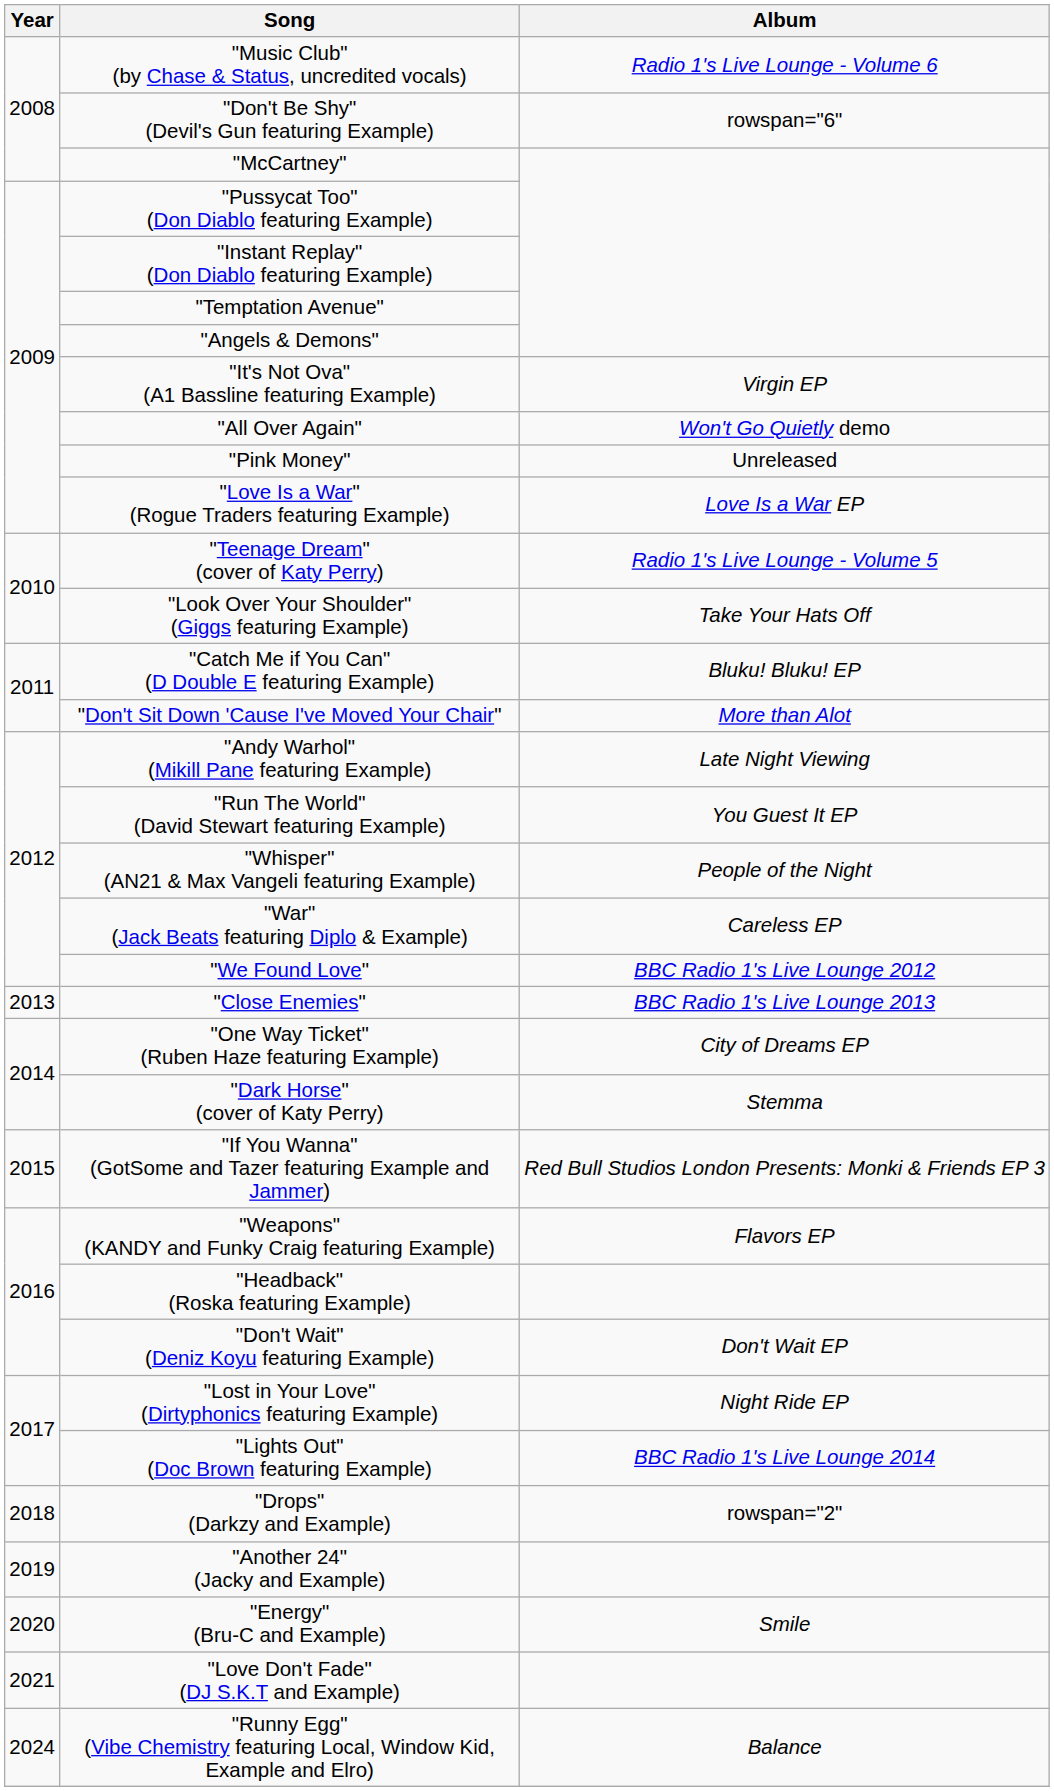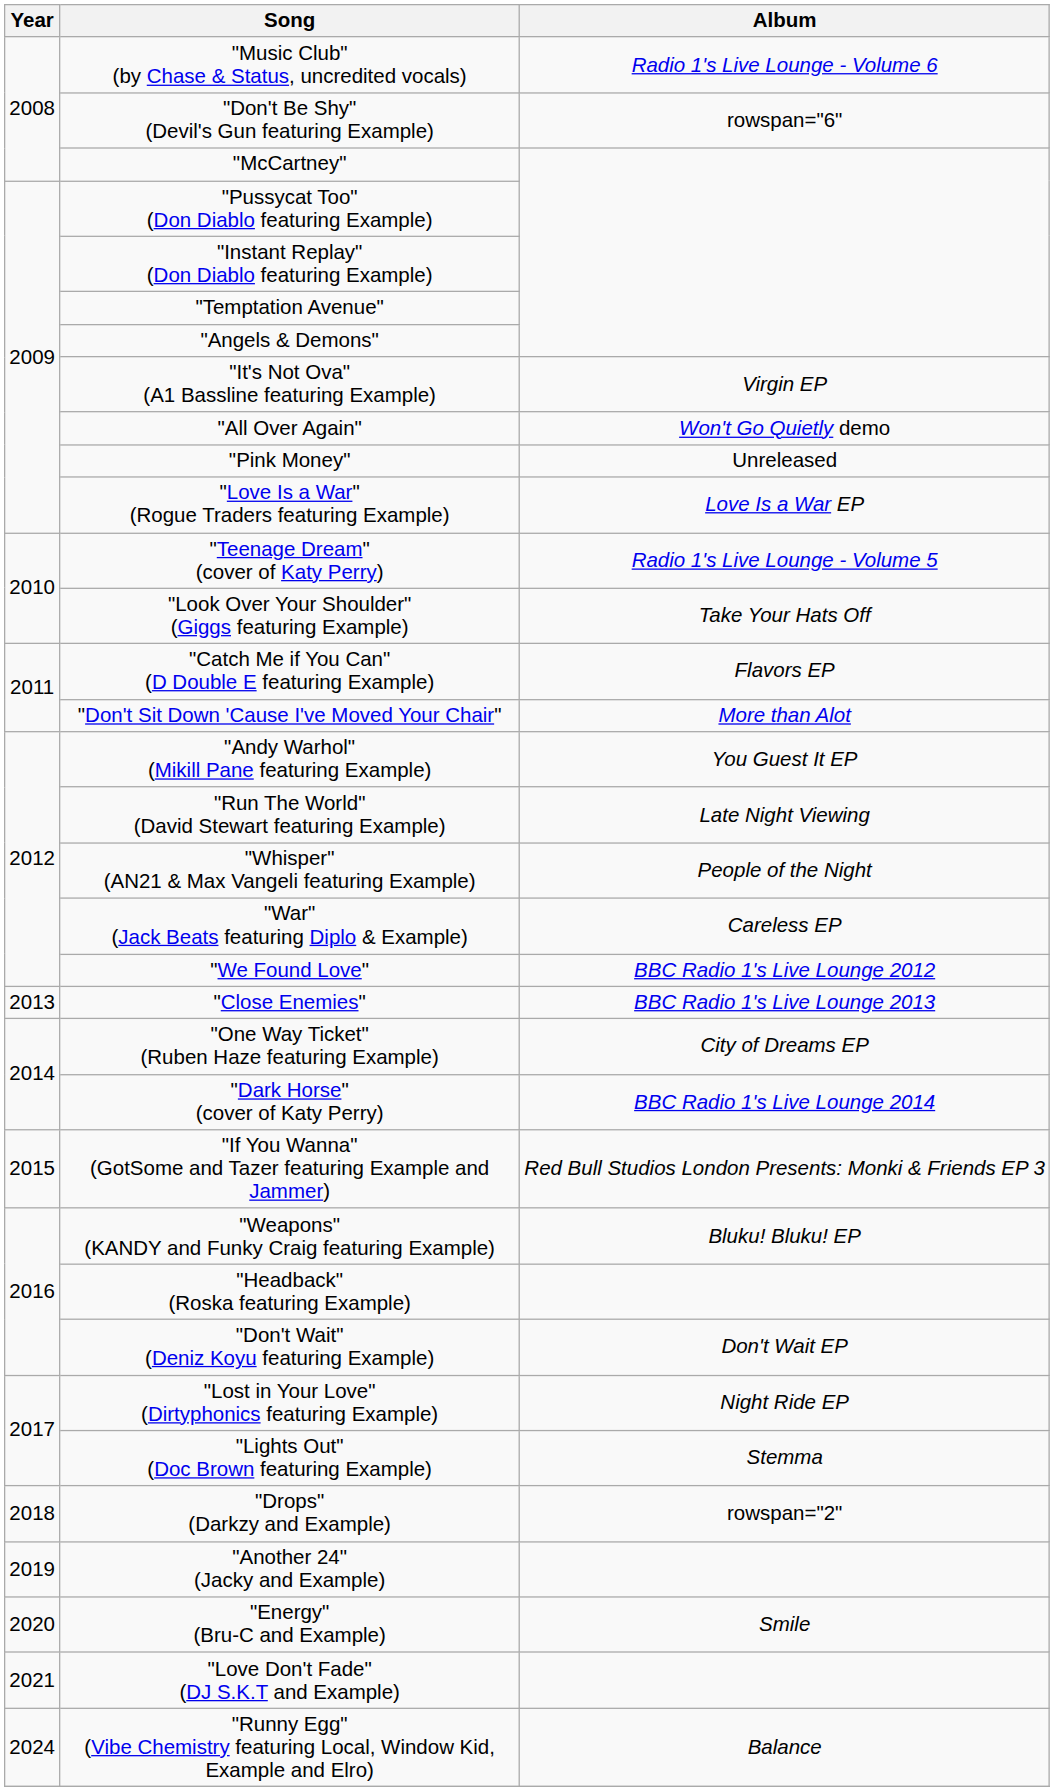(785, 671) Bluku! Bluku! EP -> (785, 671) Flavors EP
(785, 759) Late Night Viewing -> (785, 759) You Guest It EP
(785, 814) You Guest It EP -> (785, 814) Late Night Viewing
(785, 1101) Stemma -> (785, 1101) BBC Radio 1's Live Lounge 2014
(785, 1235) Flavors EP -> (785, 1235) Bluku! Bluku! EP
(785, 1458) BBC Radio 1's Live Lounge 2014 -> (785, 1458) Stemma
